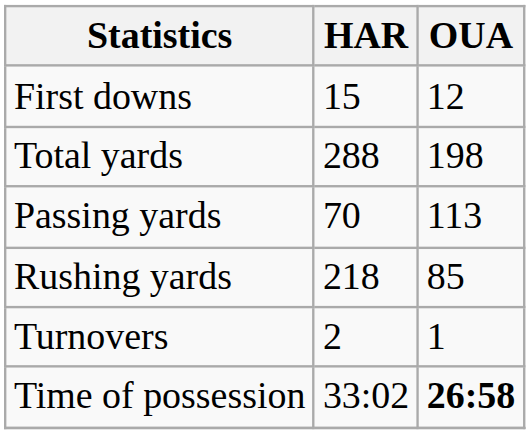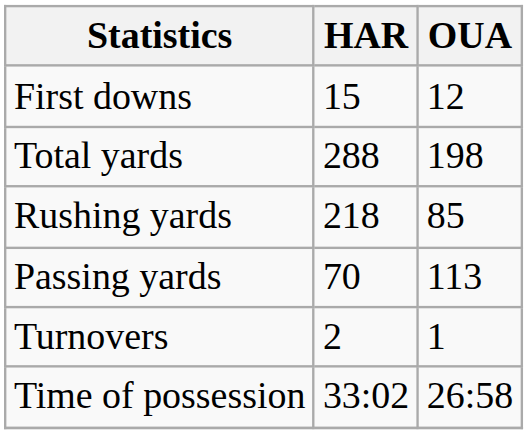rows swapped: (123, 276) <-> (118, 215)
(471, 396) bold -> (470, 396) normal
